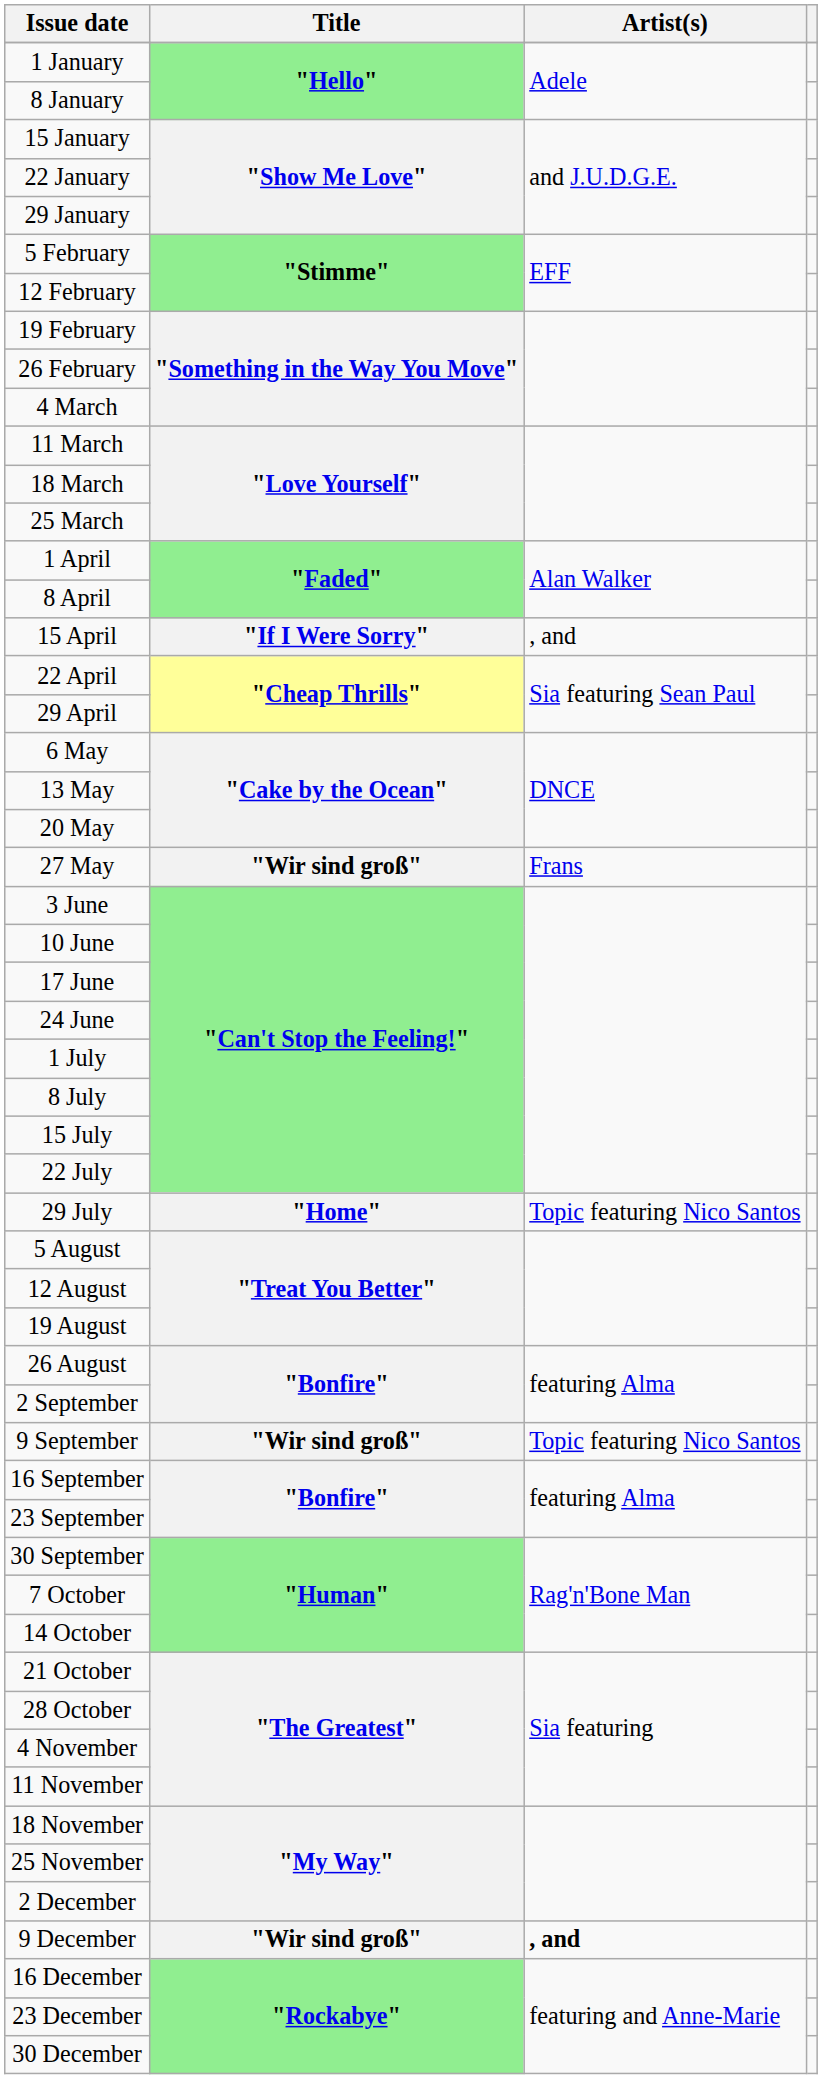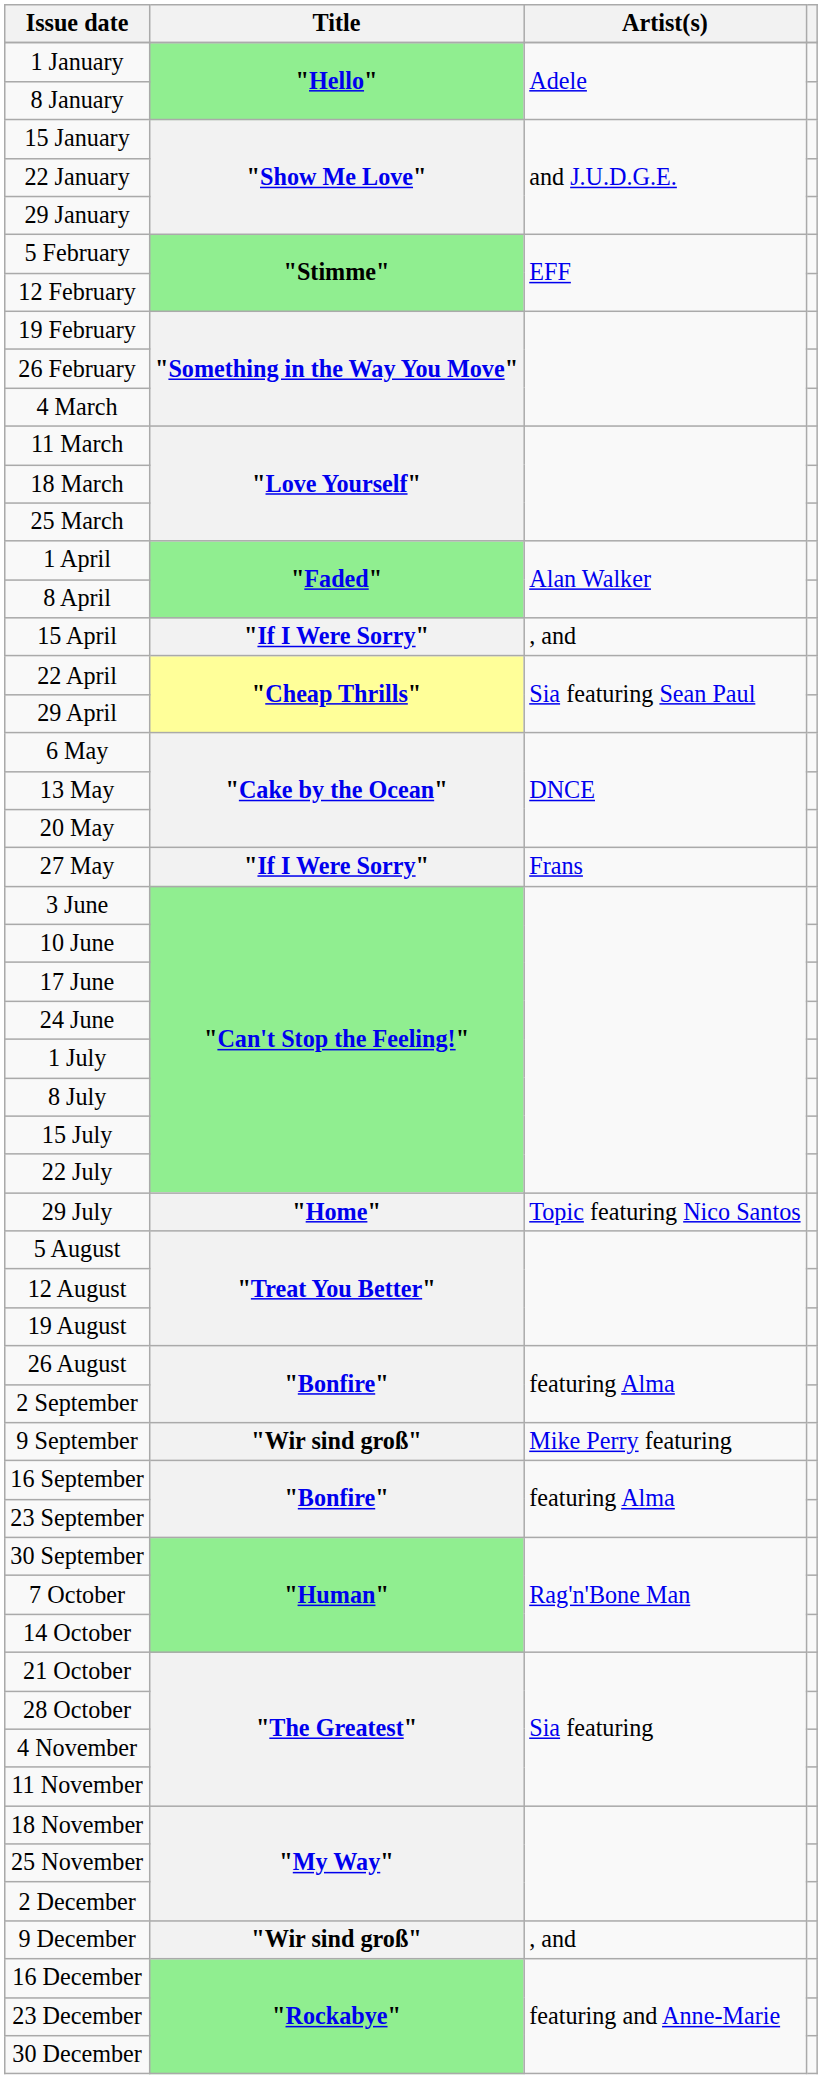(337, 866) "Wir sind groß" -> (337, 866) "If I Were Sorry"
(665, 1441) Topic featuring Nico Santos -> (631, 1441) Mike Perry featuring
(555, 1939) bold -> (553, 1939) normal
